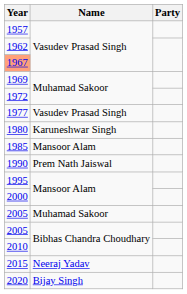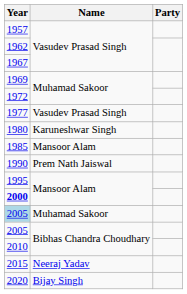(17, 63) lightsalmon background -> (17, 63) no background
(17, 197) normal -> (17, 197) bold
(17, 213) no background -> (17, 213) lightblue background
